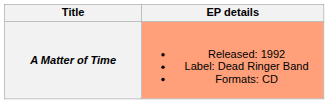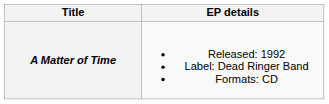(233, 66) lightsalmon background -> (233, 66) no background
